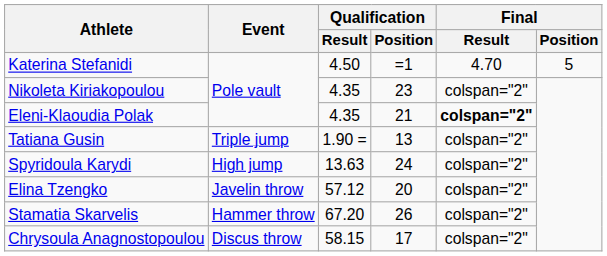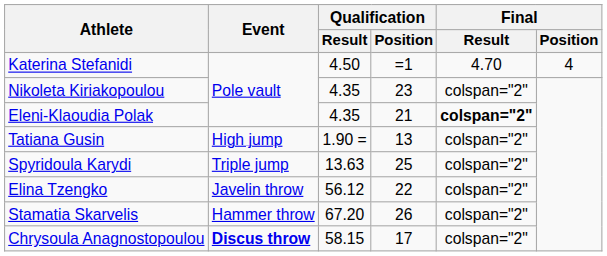(569, 66) 5 -> (569, 66) 4
(250, 140) Triple jump -> (247, 140) High jump
(247, 165) High jump -> (250, 165) Triple jump
(404, 165) 24 -> (404, 165) 25
(345, 190) 57.12 -> (345, 190) 56.12
(404, 190) 20 -> (404, 190) 22
(257, 239) normal -> (261, 239) bold
